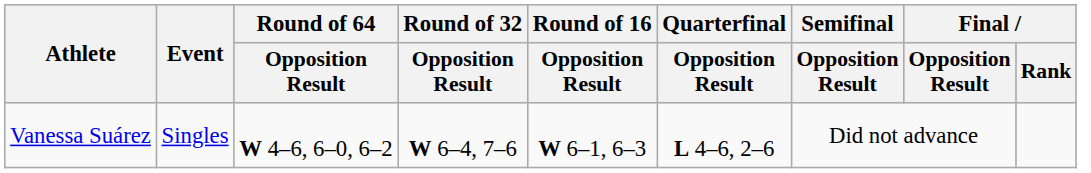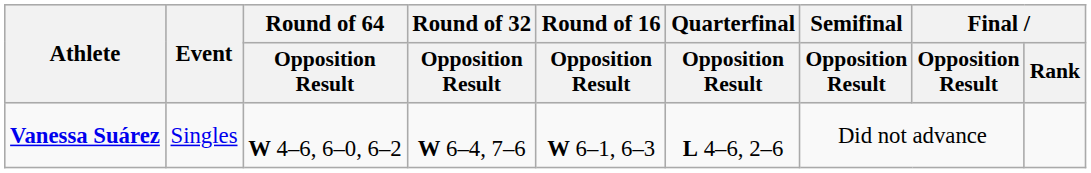(81, 135) normal -> (85, 135) bold
